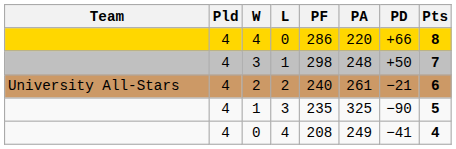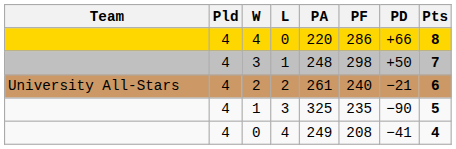columns swapped: (319, 16) <-> (359, 16)
